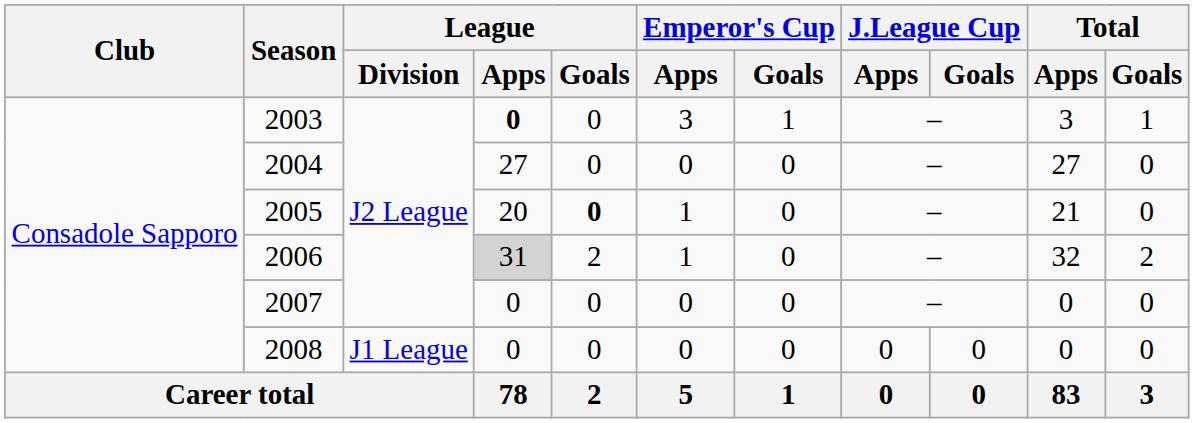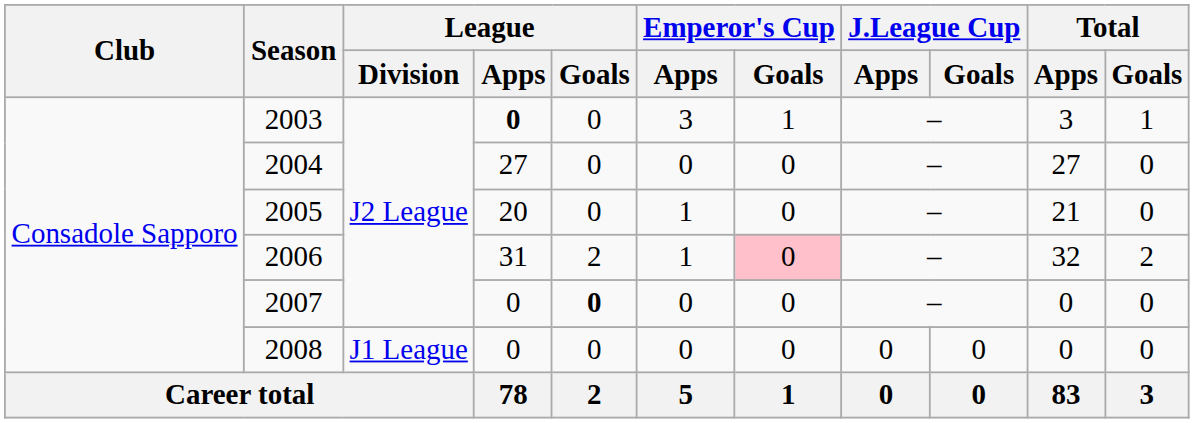(594, 211) bold -> (594, 211) normal
(513, 257) lightgrey background -> (513, 257) no background
(788, 257) no background -> (788, 257) pink background
(594, 303) normal -> (594, 303) bold
